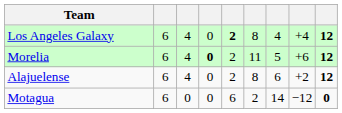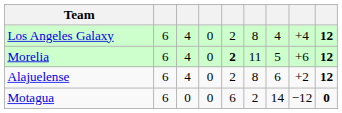(233, 35) bold -> (233, 35) normal
(210, 56) bold -> (210, 56) normal
(233, 56) normal -> (233, 56) bold
